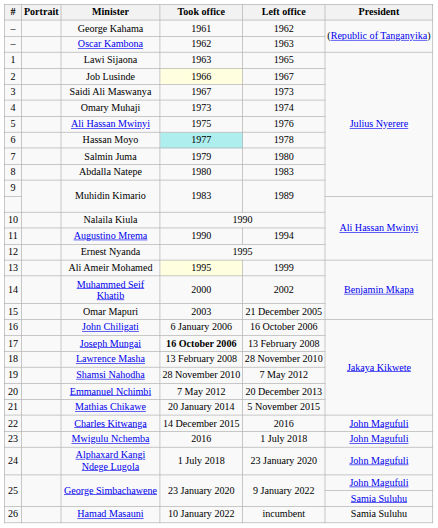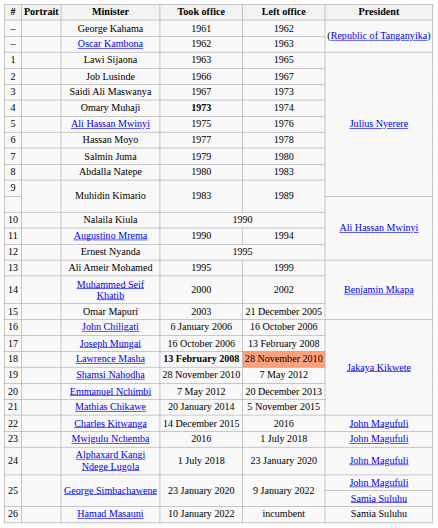(201, 76) lightyellow background -> (201, 76) no background
(201, 108) normal -> (201, 108) bold
(201, 140) paleturquoise background -> (201, 140) no background
(201, 268) lightyellow background -> (201, 268) no background
(201, 343) bold -> (201, 343) normal
(201, 359) normal -> (201, 359) bold
(284, 359) no background -> (284, 359) lightsalmon background
